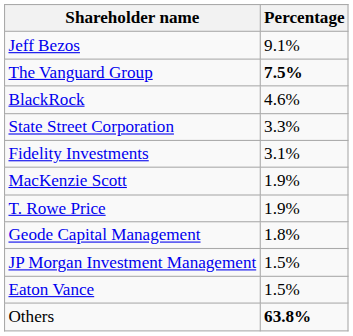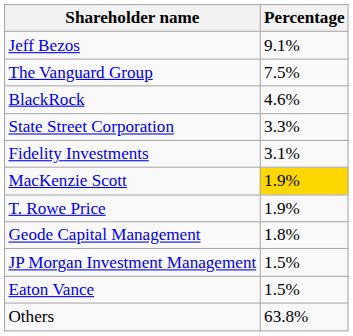(283, 72) bold -> (282, 72) normal
(282, 180) no background -> (282, 180) gold background
(288, 316) bold -> (286, 316) normal
